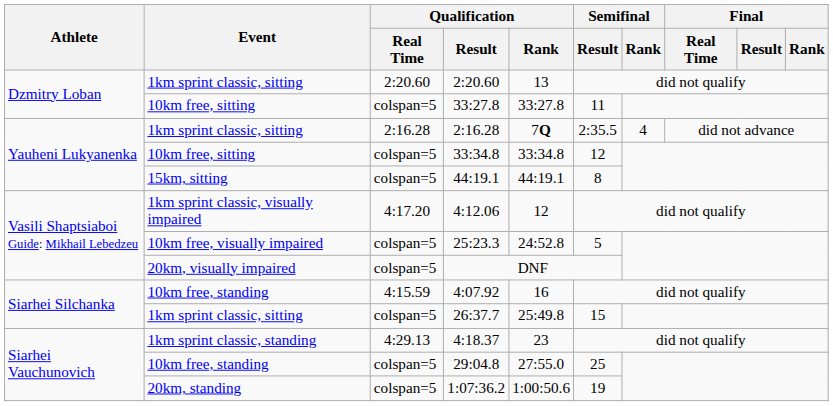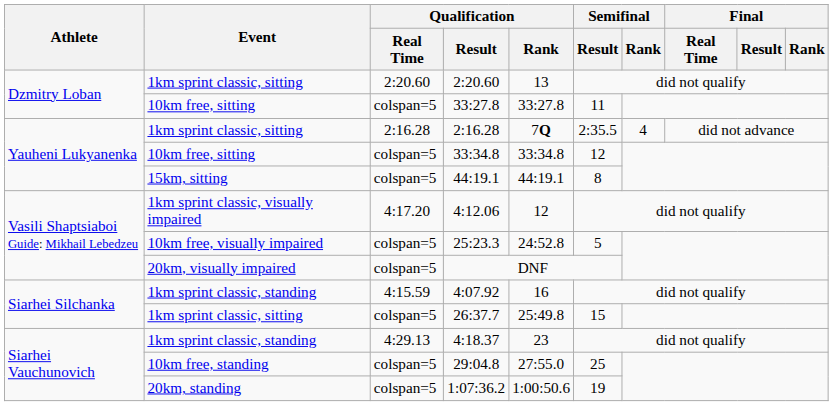(208, 291) 10km free, standing -> (232, 291) 1km sprint classic, standing
